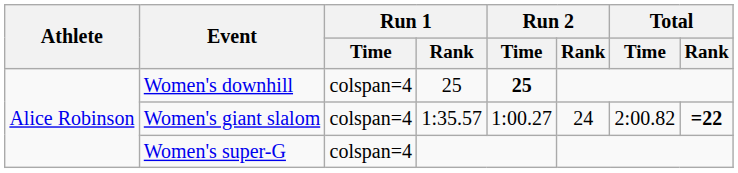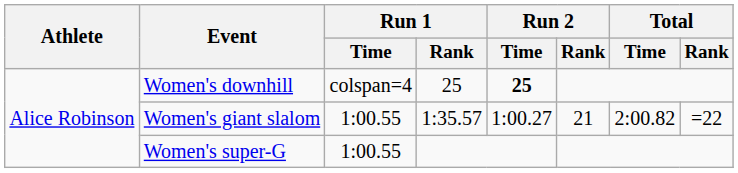(371, 118) colspan=4 -> (371, 118) 1:00.55
(583, 118) 24 -> (583, 118) 21
(707, 118) bold -> (707, 118) normal
(371, 151) colspan=4 -> (371, 151) 1:00.55
